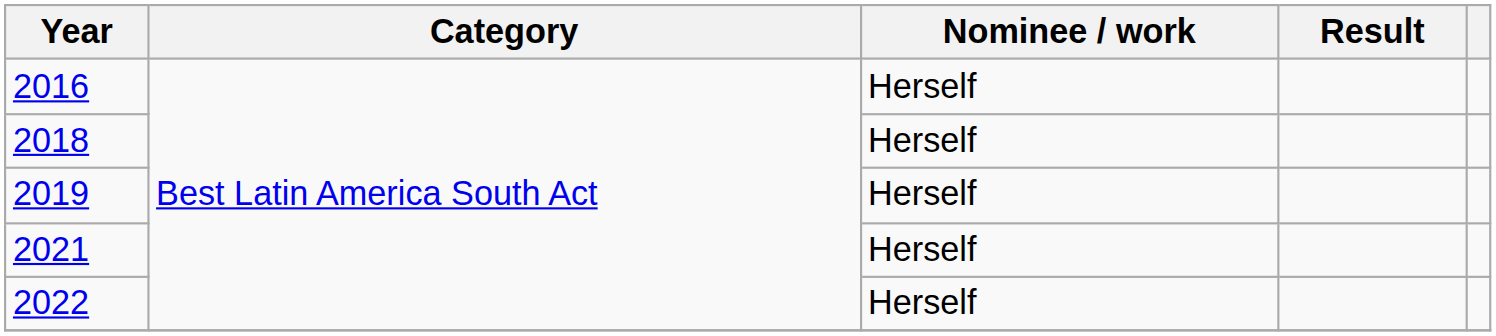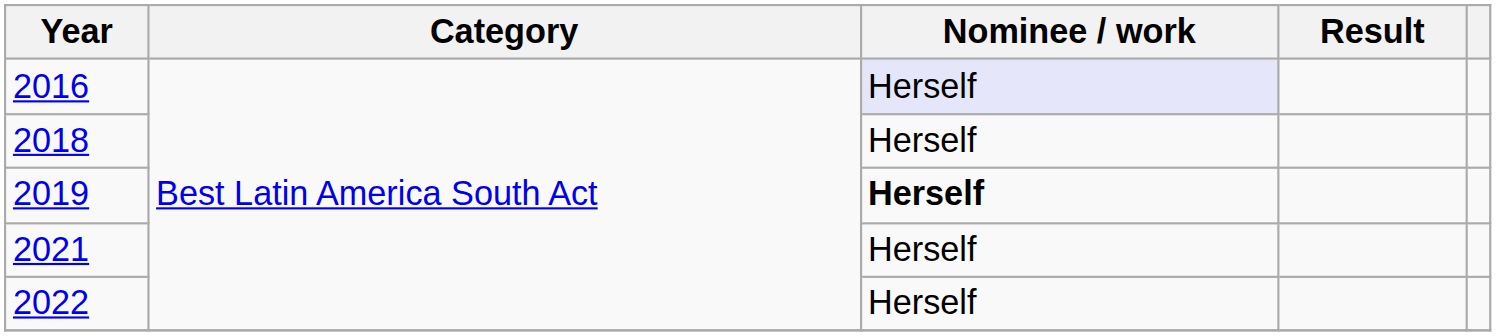(922, 85) no background -> (922, 85) lavender background
(922, 194) normal -> (926, 194) bold
